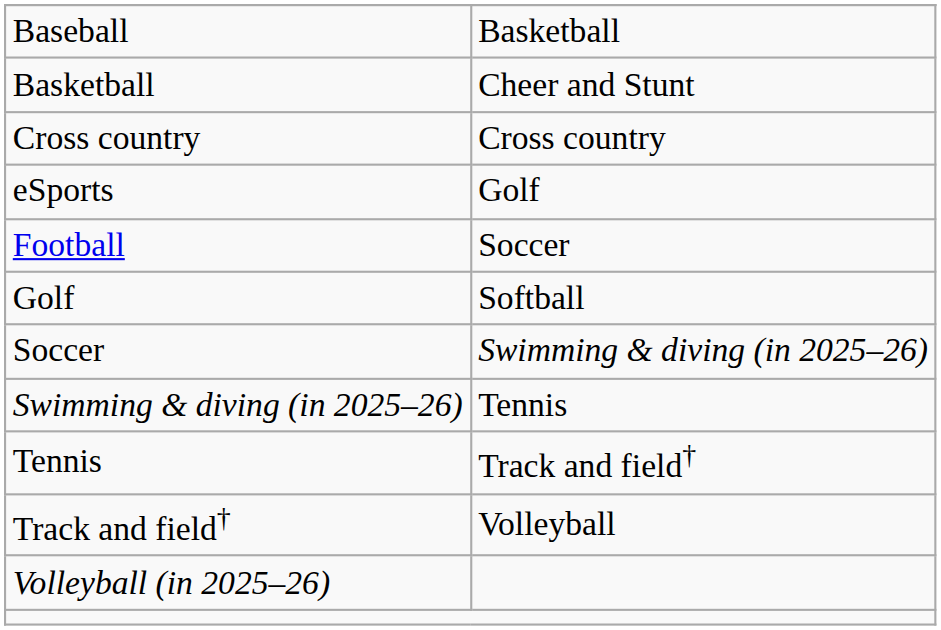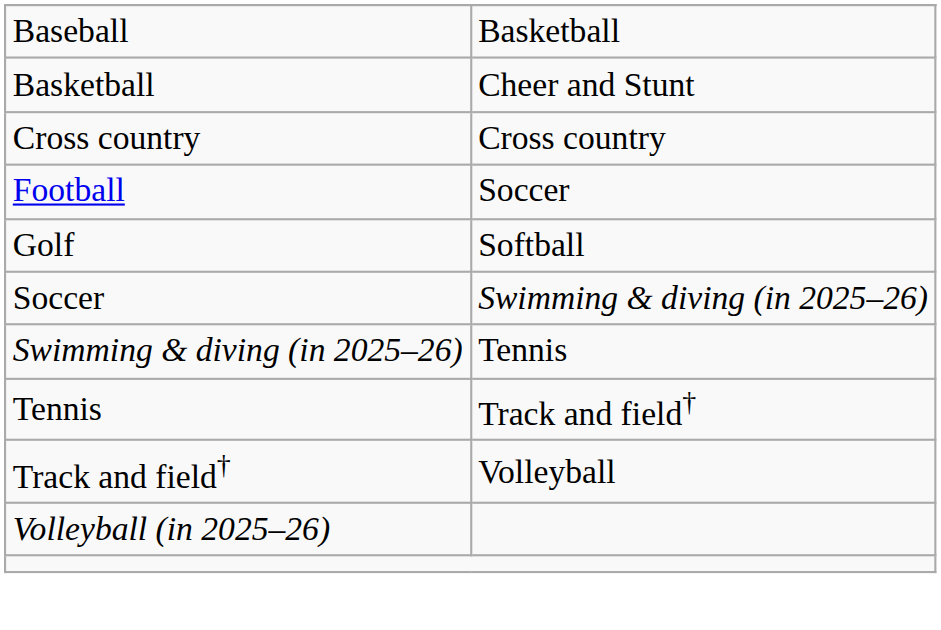- row: (63, 191)
